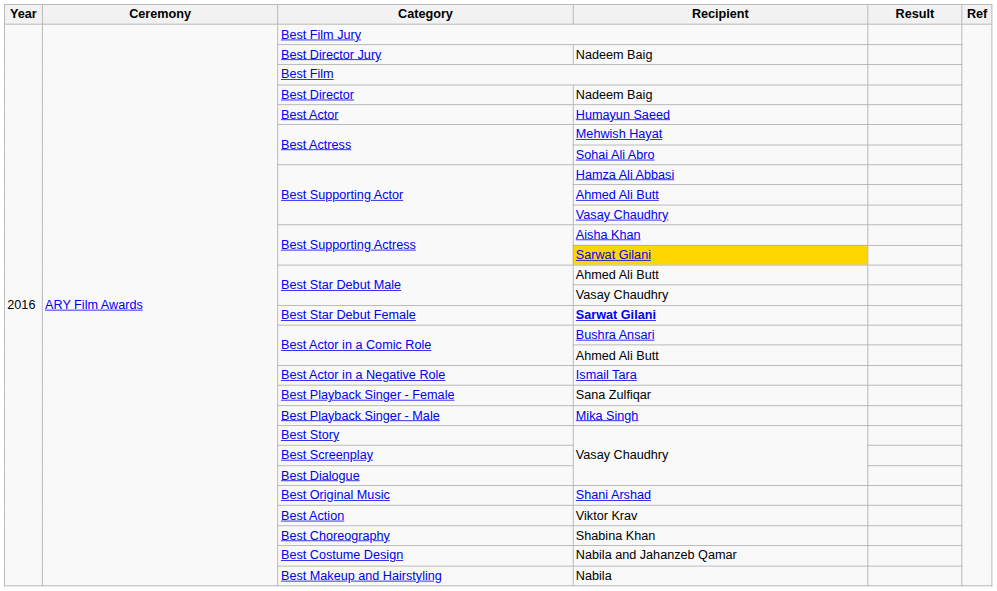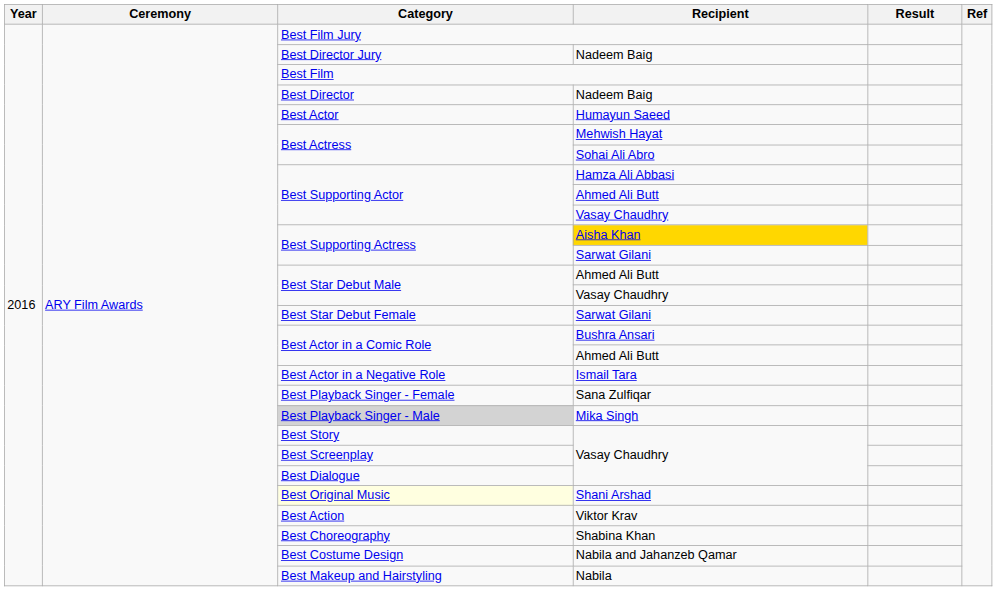(608, 235) no background -> (608, 235) gold background
(613, 255) gold background -> (613, 255) no background
(616, 315) bold -> (613, 315) normal
(360, 415) no background -> (360, 415) lightgrey background
(335, 495) no background -> (335, 495) lightyellow background
